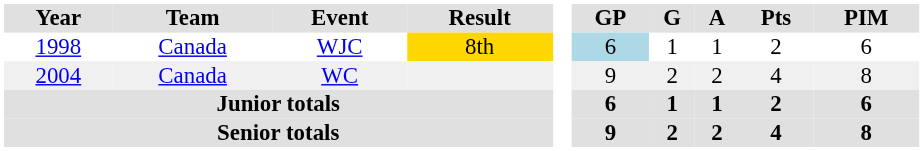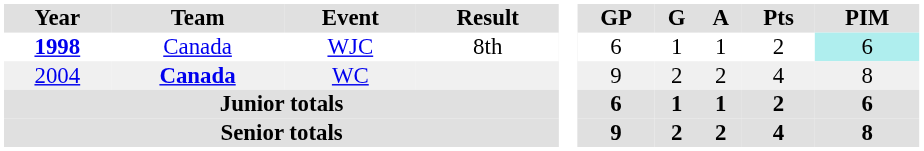(58, 46) normal -> (57, 46) bold
(480, 46) gold background -> (488, 46) no background
(610, 46) lightblue background -> (616, 46) no background
(866, 46) no background -> (867, 46) paleturquoise background
(193, 75) normal -> (198, 75) bold
